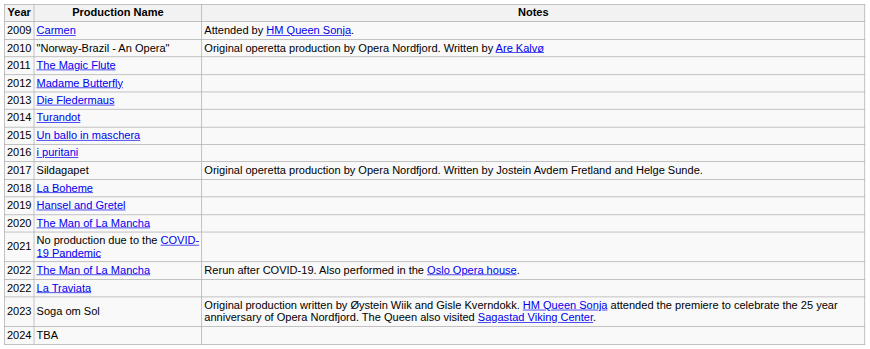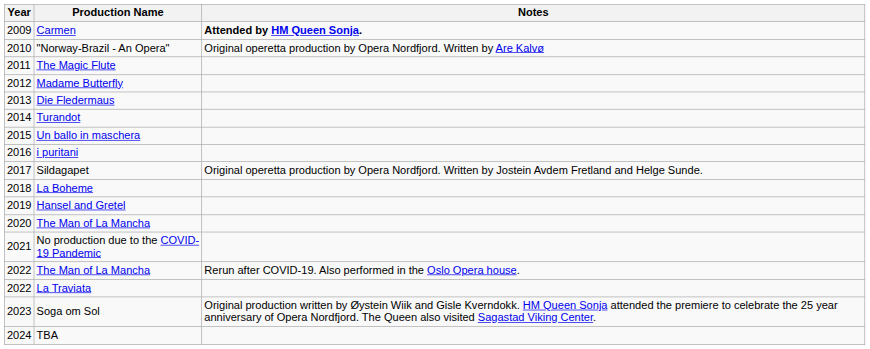(279, 30) normal -> (283, 30) bold
